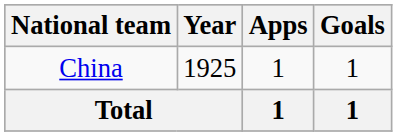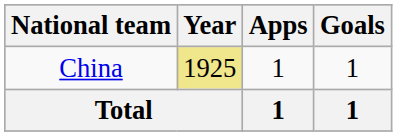(210, 67) no background -> (210, 67) khaki background
